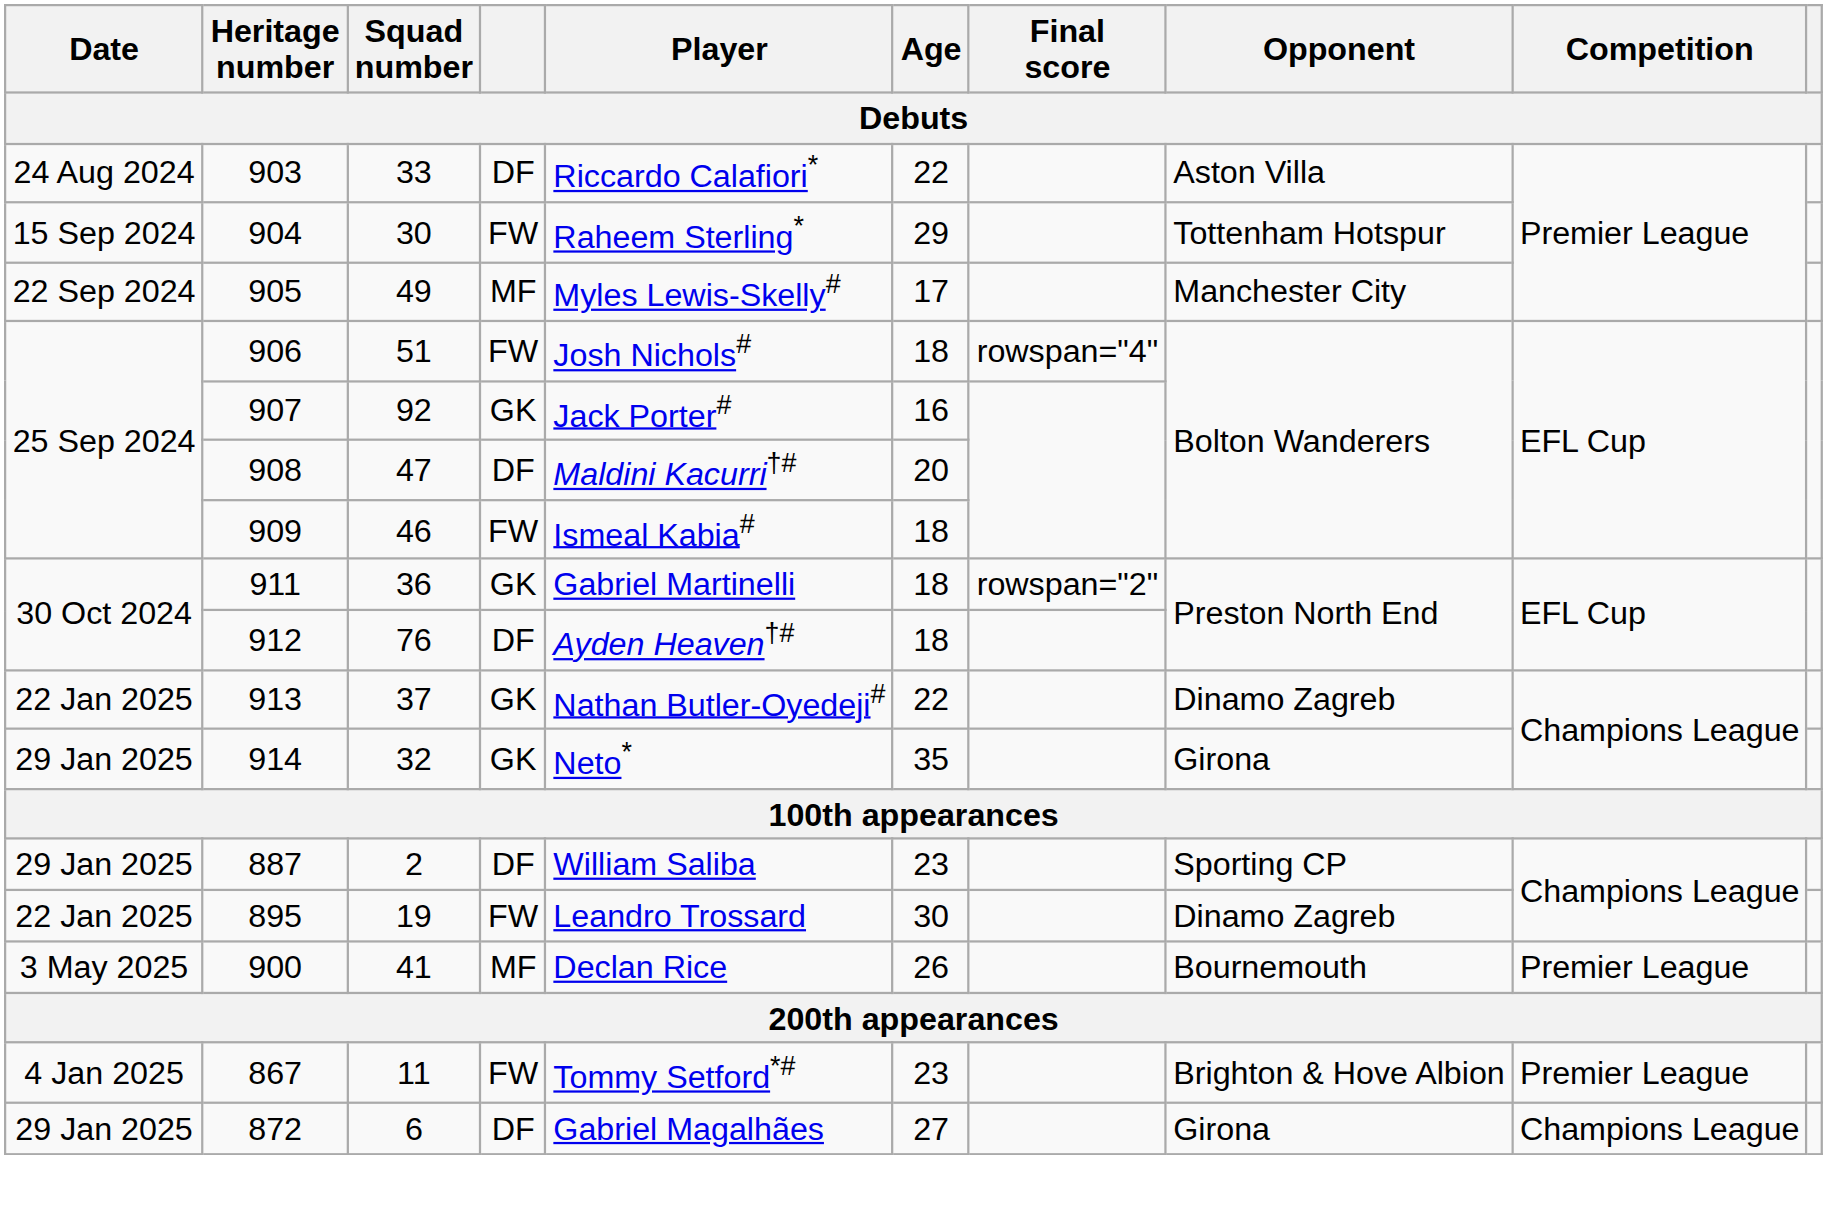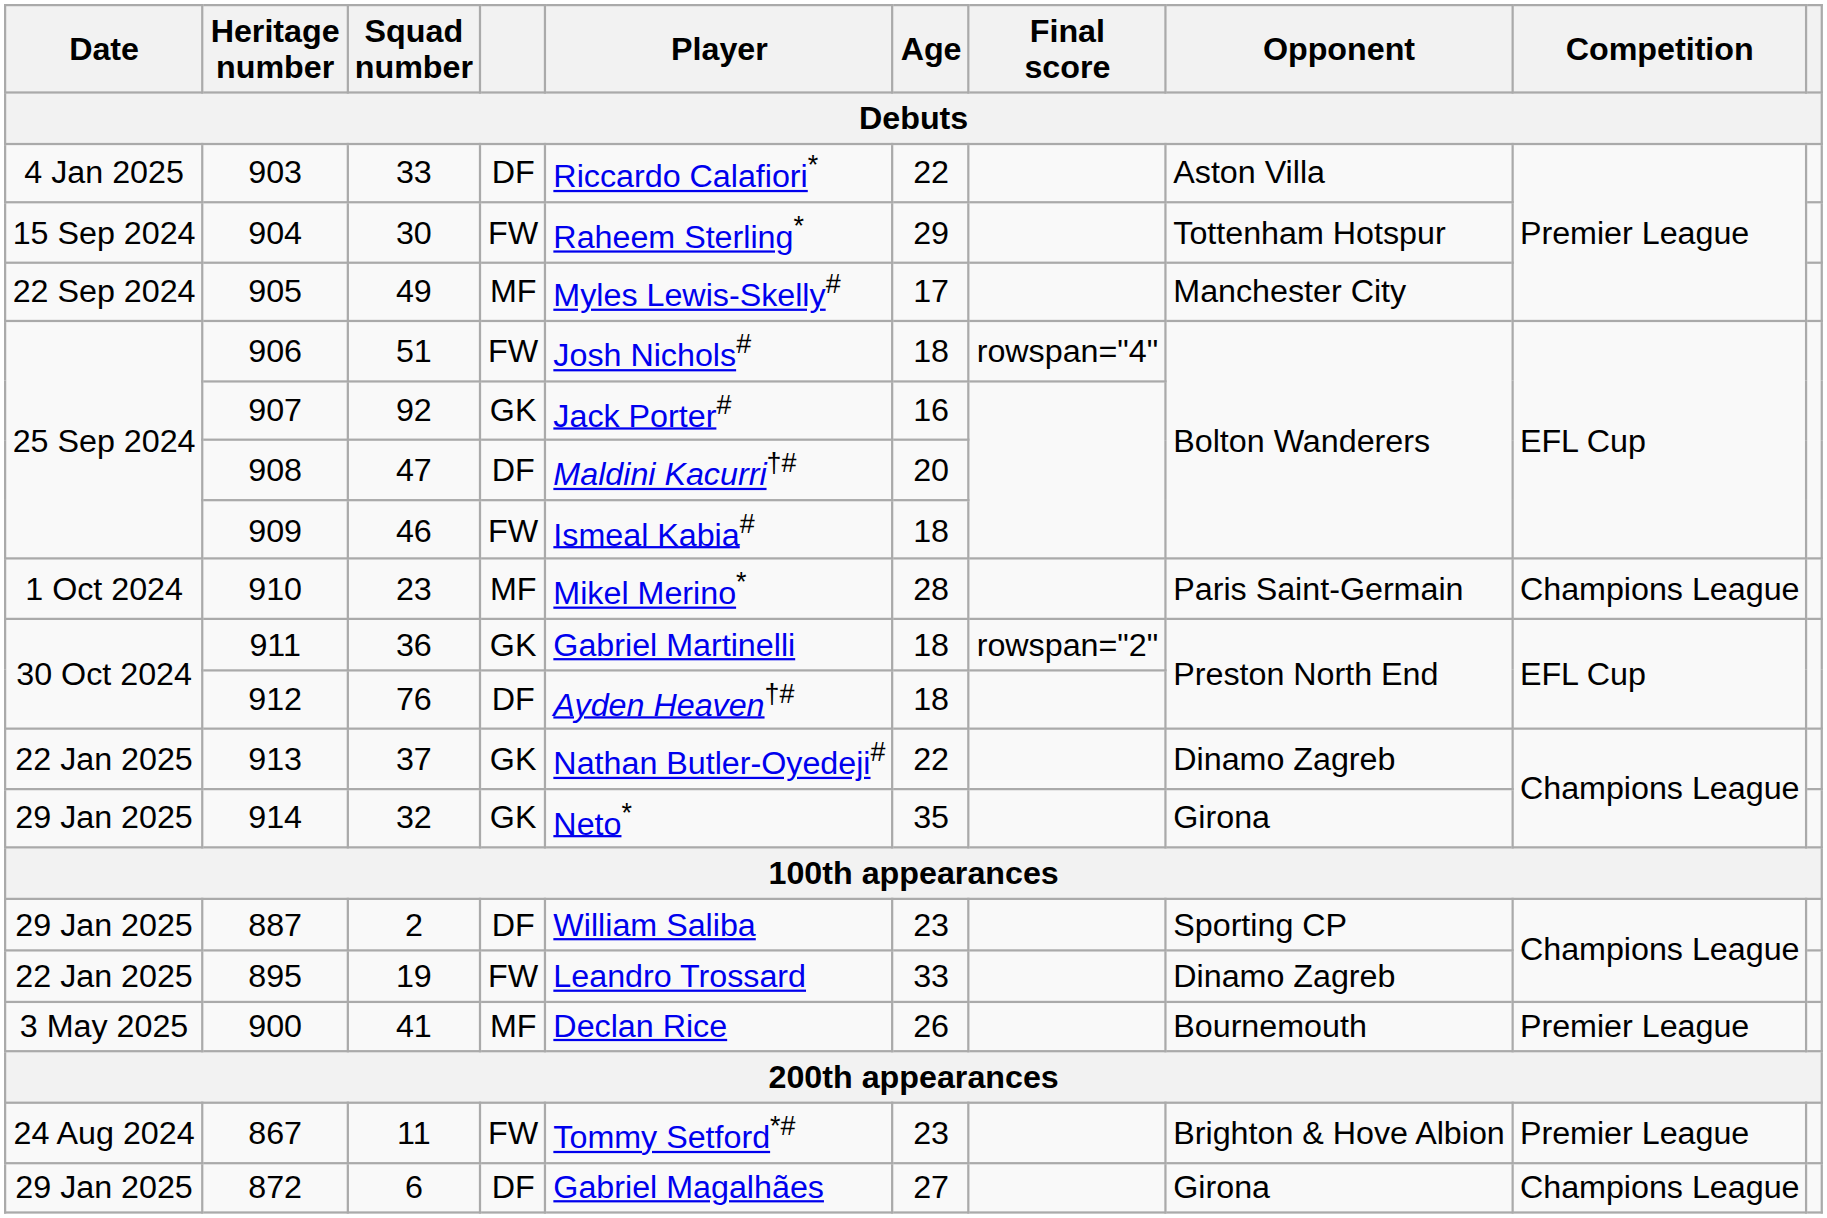(104, 173) 24 Aug 2024 -> (104, 173) 4 Jan 2025
+ row: (275, 589)
(931, 916) 30 -> (931, 976) 33
(104, 1073) 4 Jan 2025 -> (104, 1133) 24 Aug 2024
